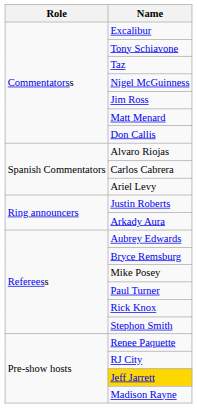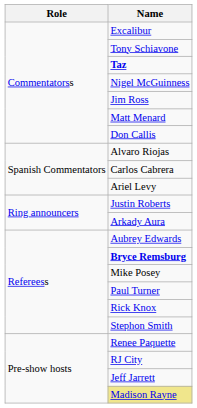(118, 65) normal -> (118, 65) bold
(146, 256) normal -> (148, 256) bold
(133, 377) gold background -> (133, 377) no background
(144, 394) no background -> (144, 394) khaki background
